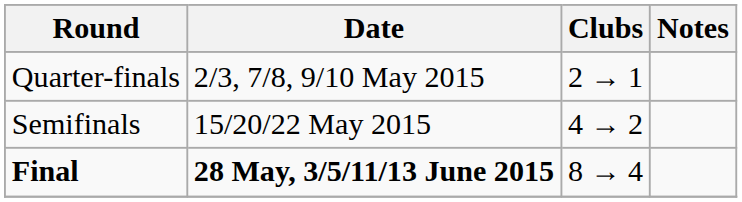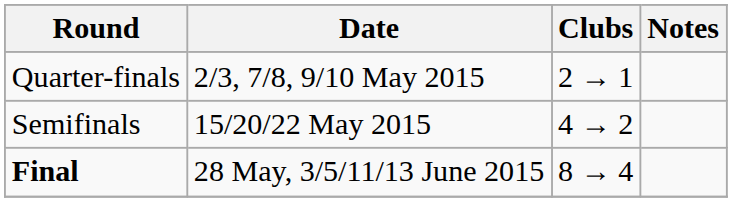(374, 171) bold -> (369, 171) normal
